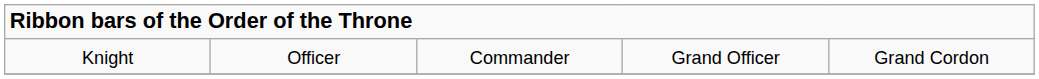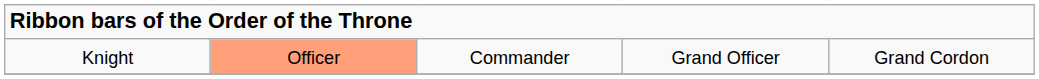(314, 57) no background -> (314, 57) lightsalmon background
